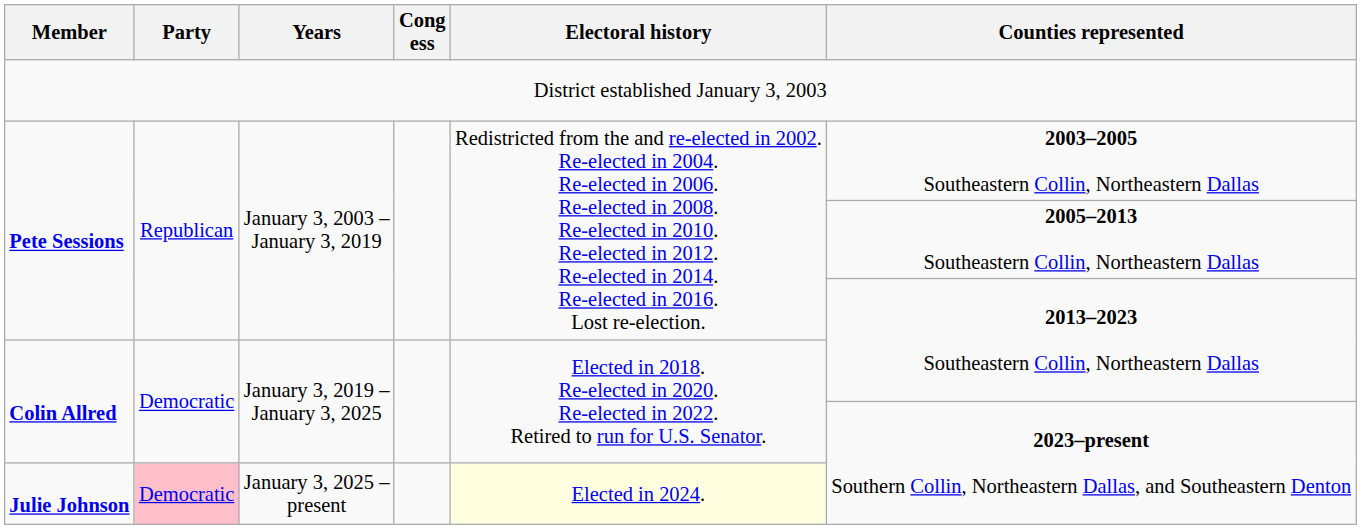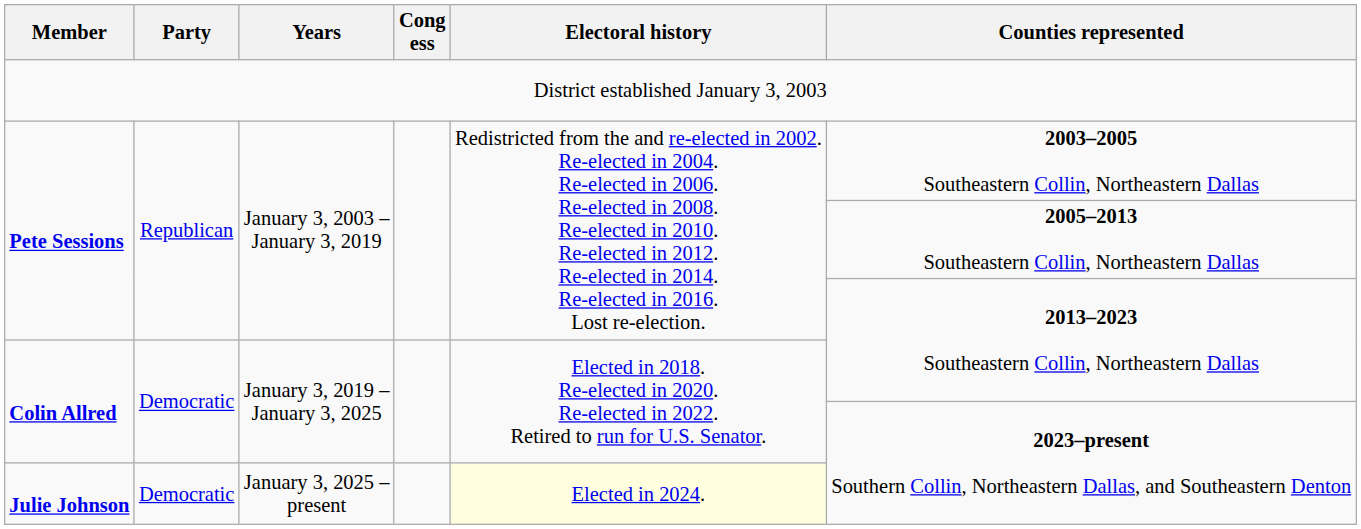(187, 493) pink background -> (187, 493) no background
